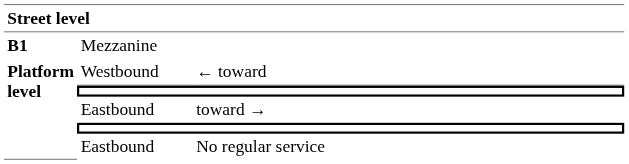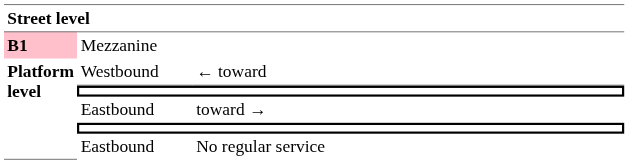(17, 45) no background -> (17, 45) pink background
